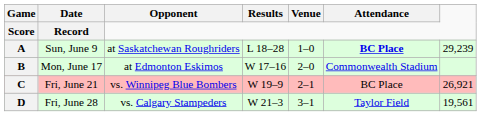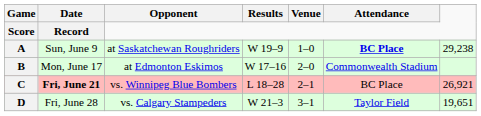(265, 48) L 18–28 -> (265, 48) W 19–9
(458, 48) 29,239 -> (458, 48) 29,238
(71, 84) normal -> (71, 84) bold
(265, 84) W 19–9 -> (265, 84) L 18–28
(458, 102) 19,561 -> (458, 102) 19,651
